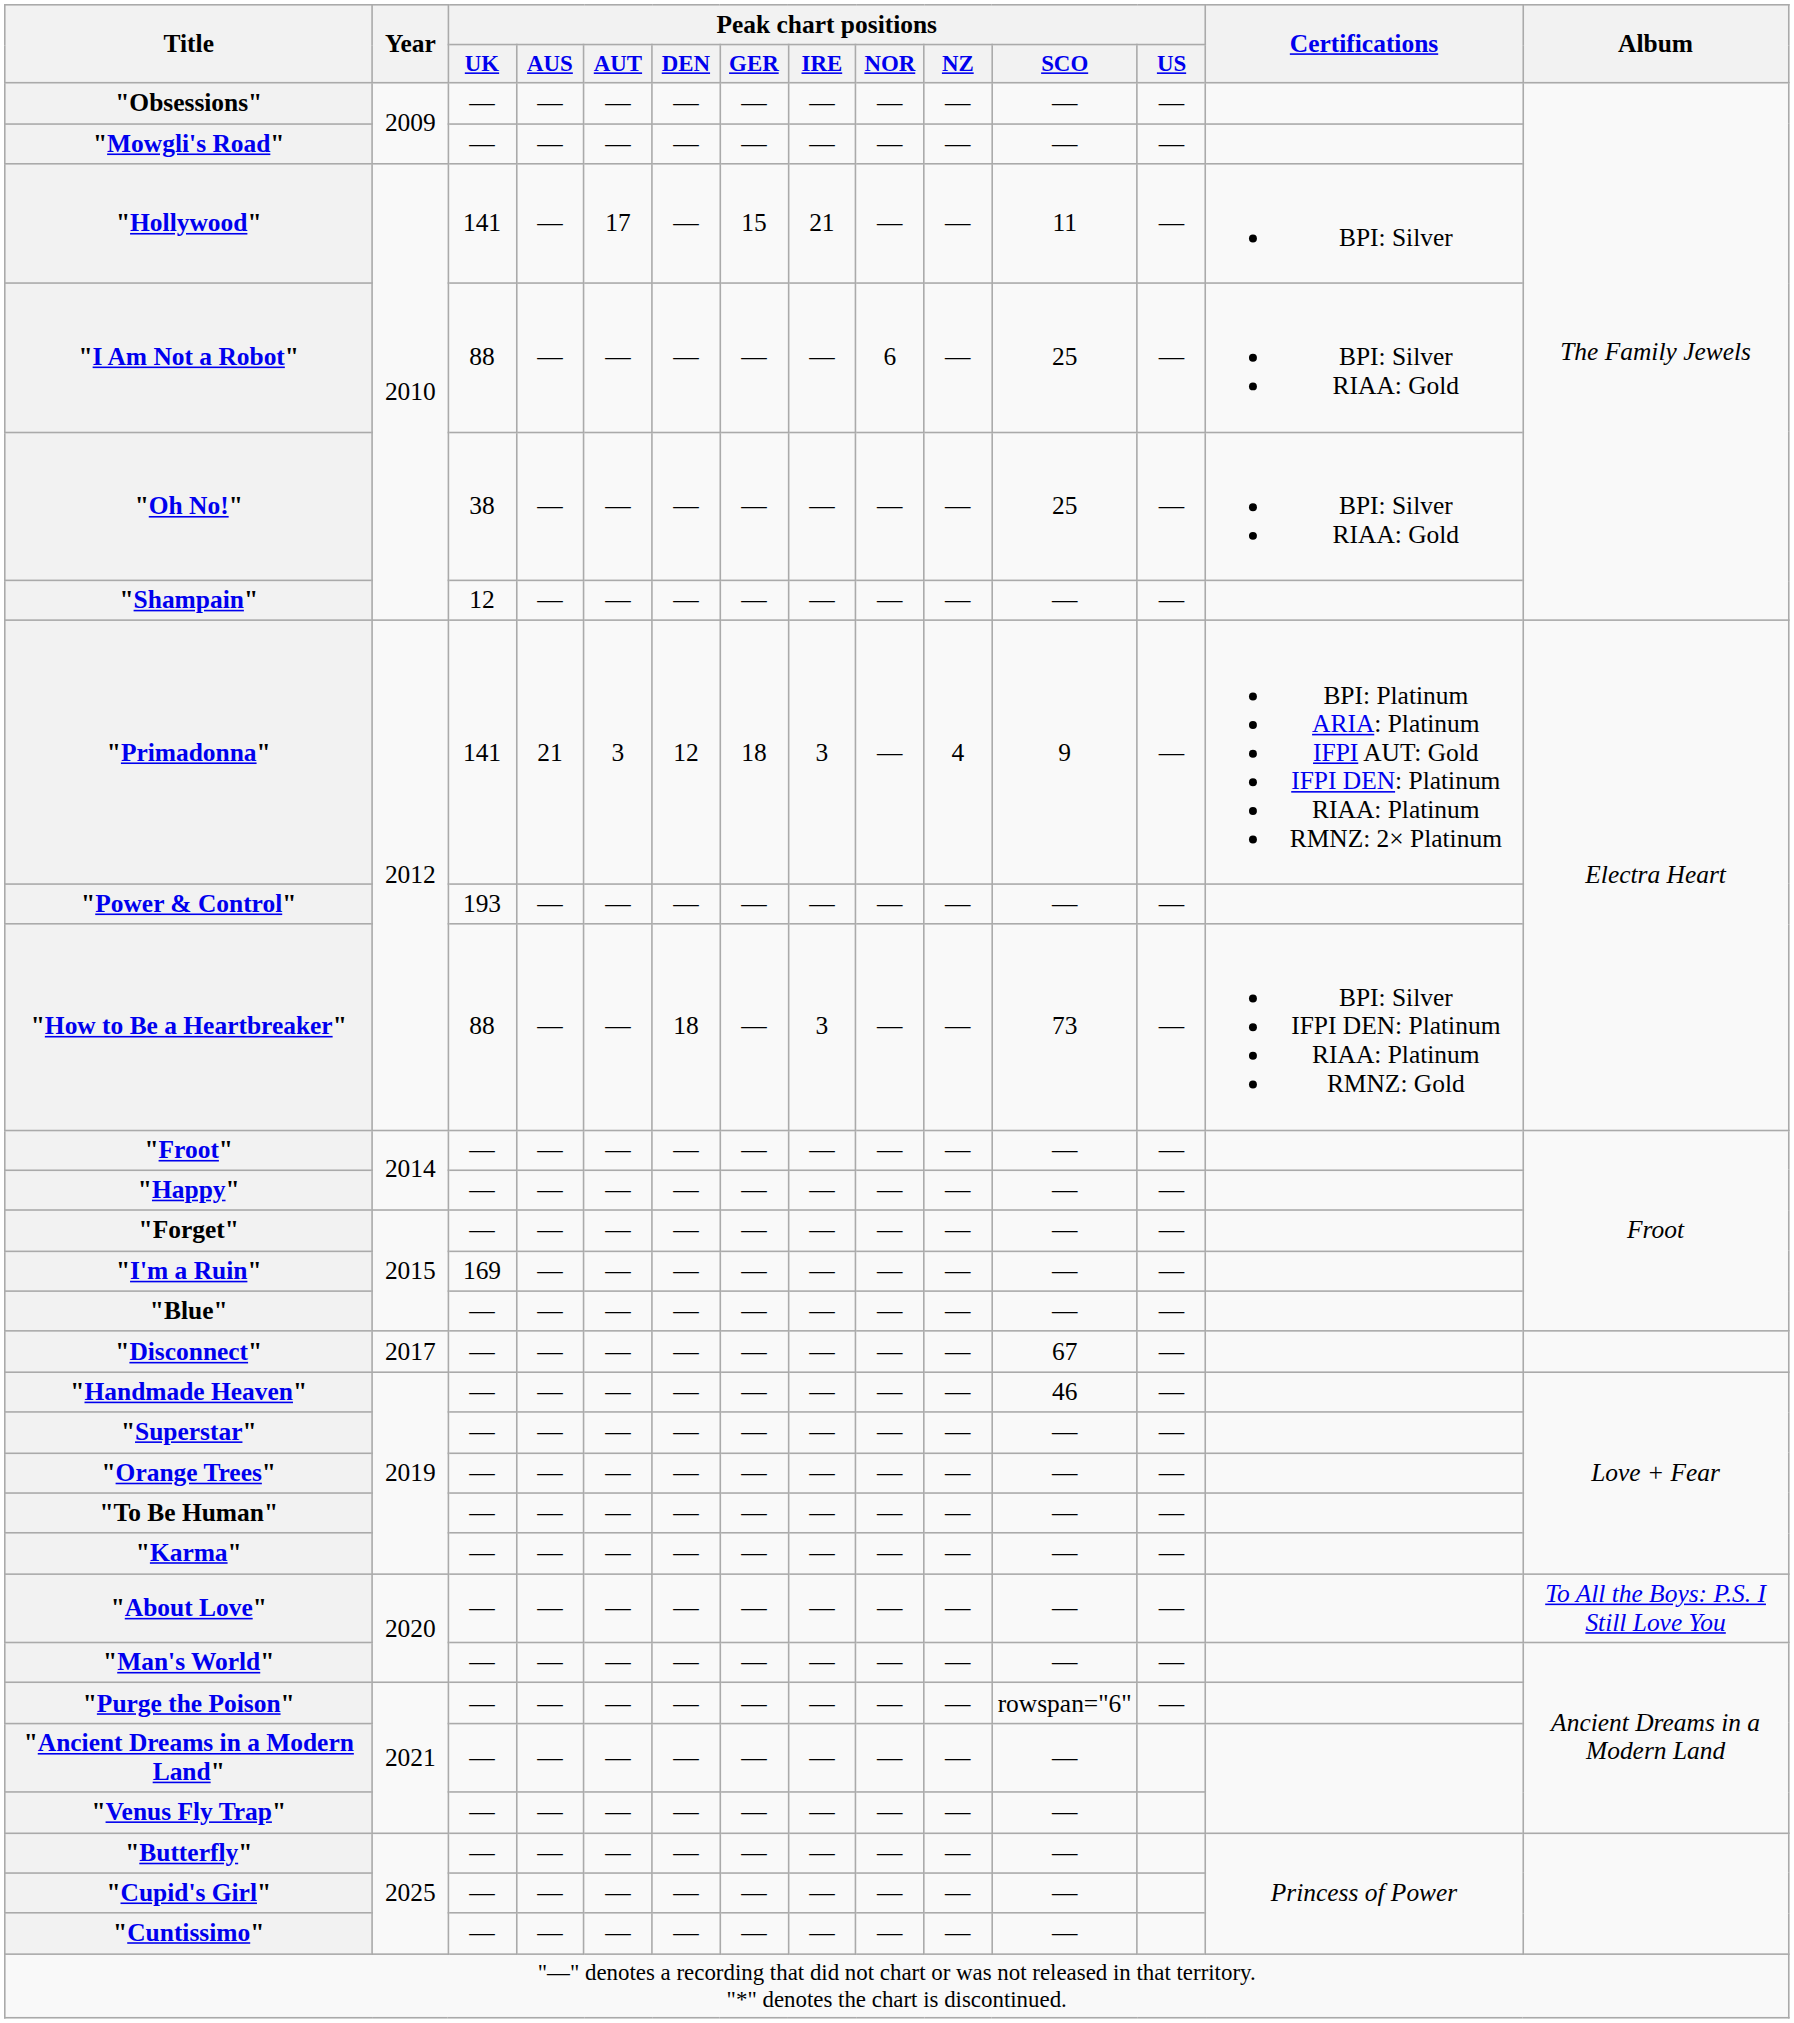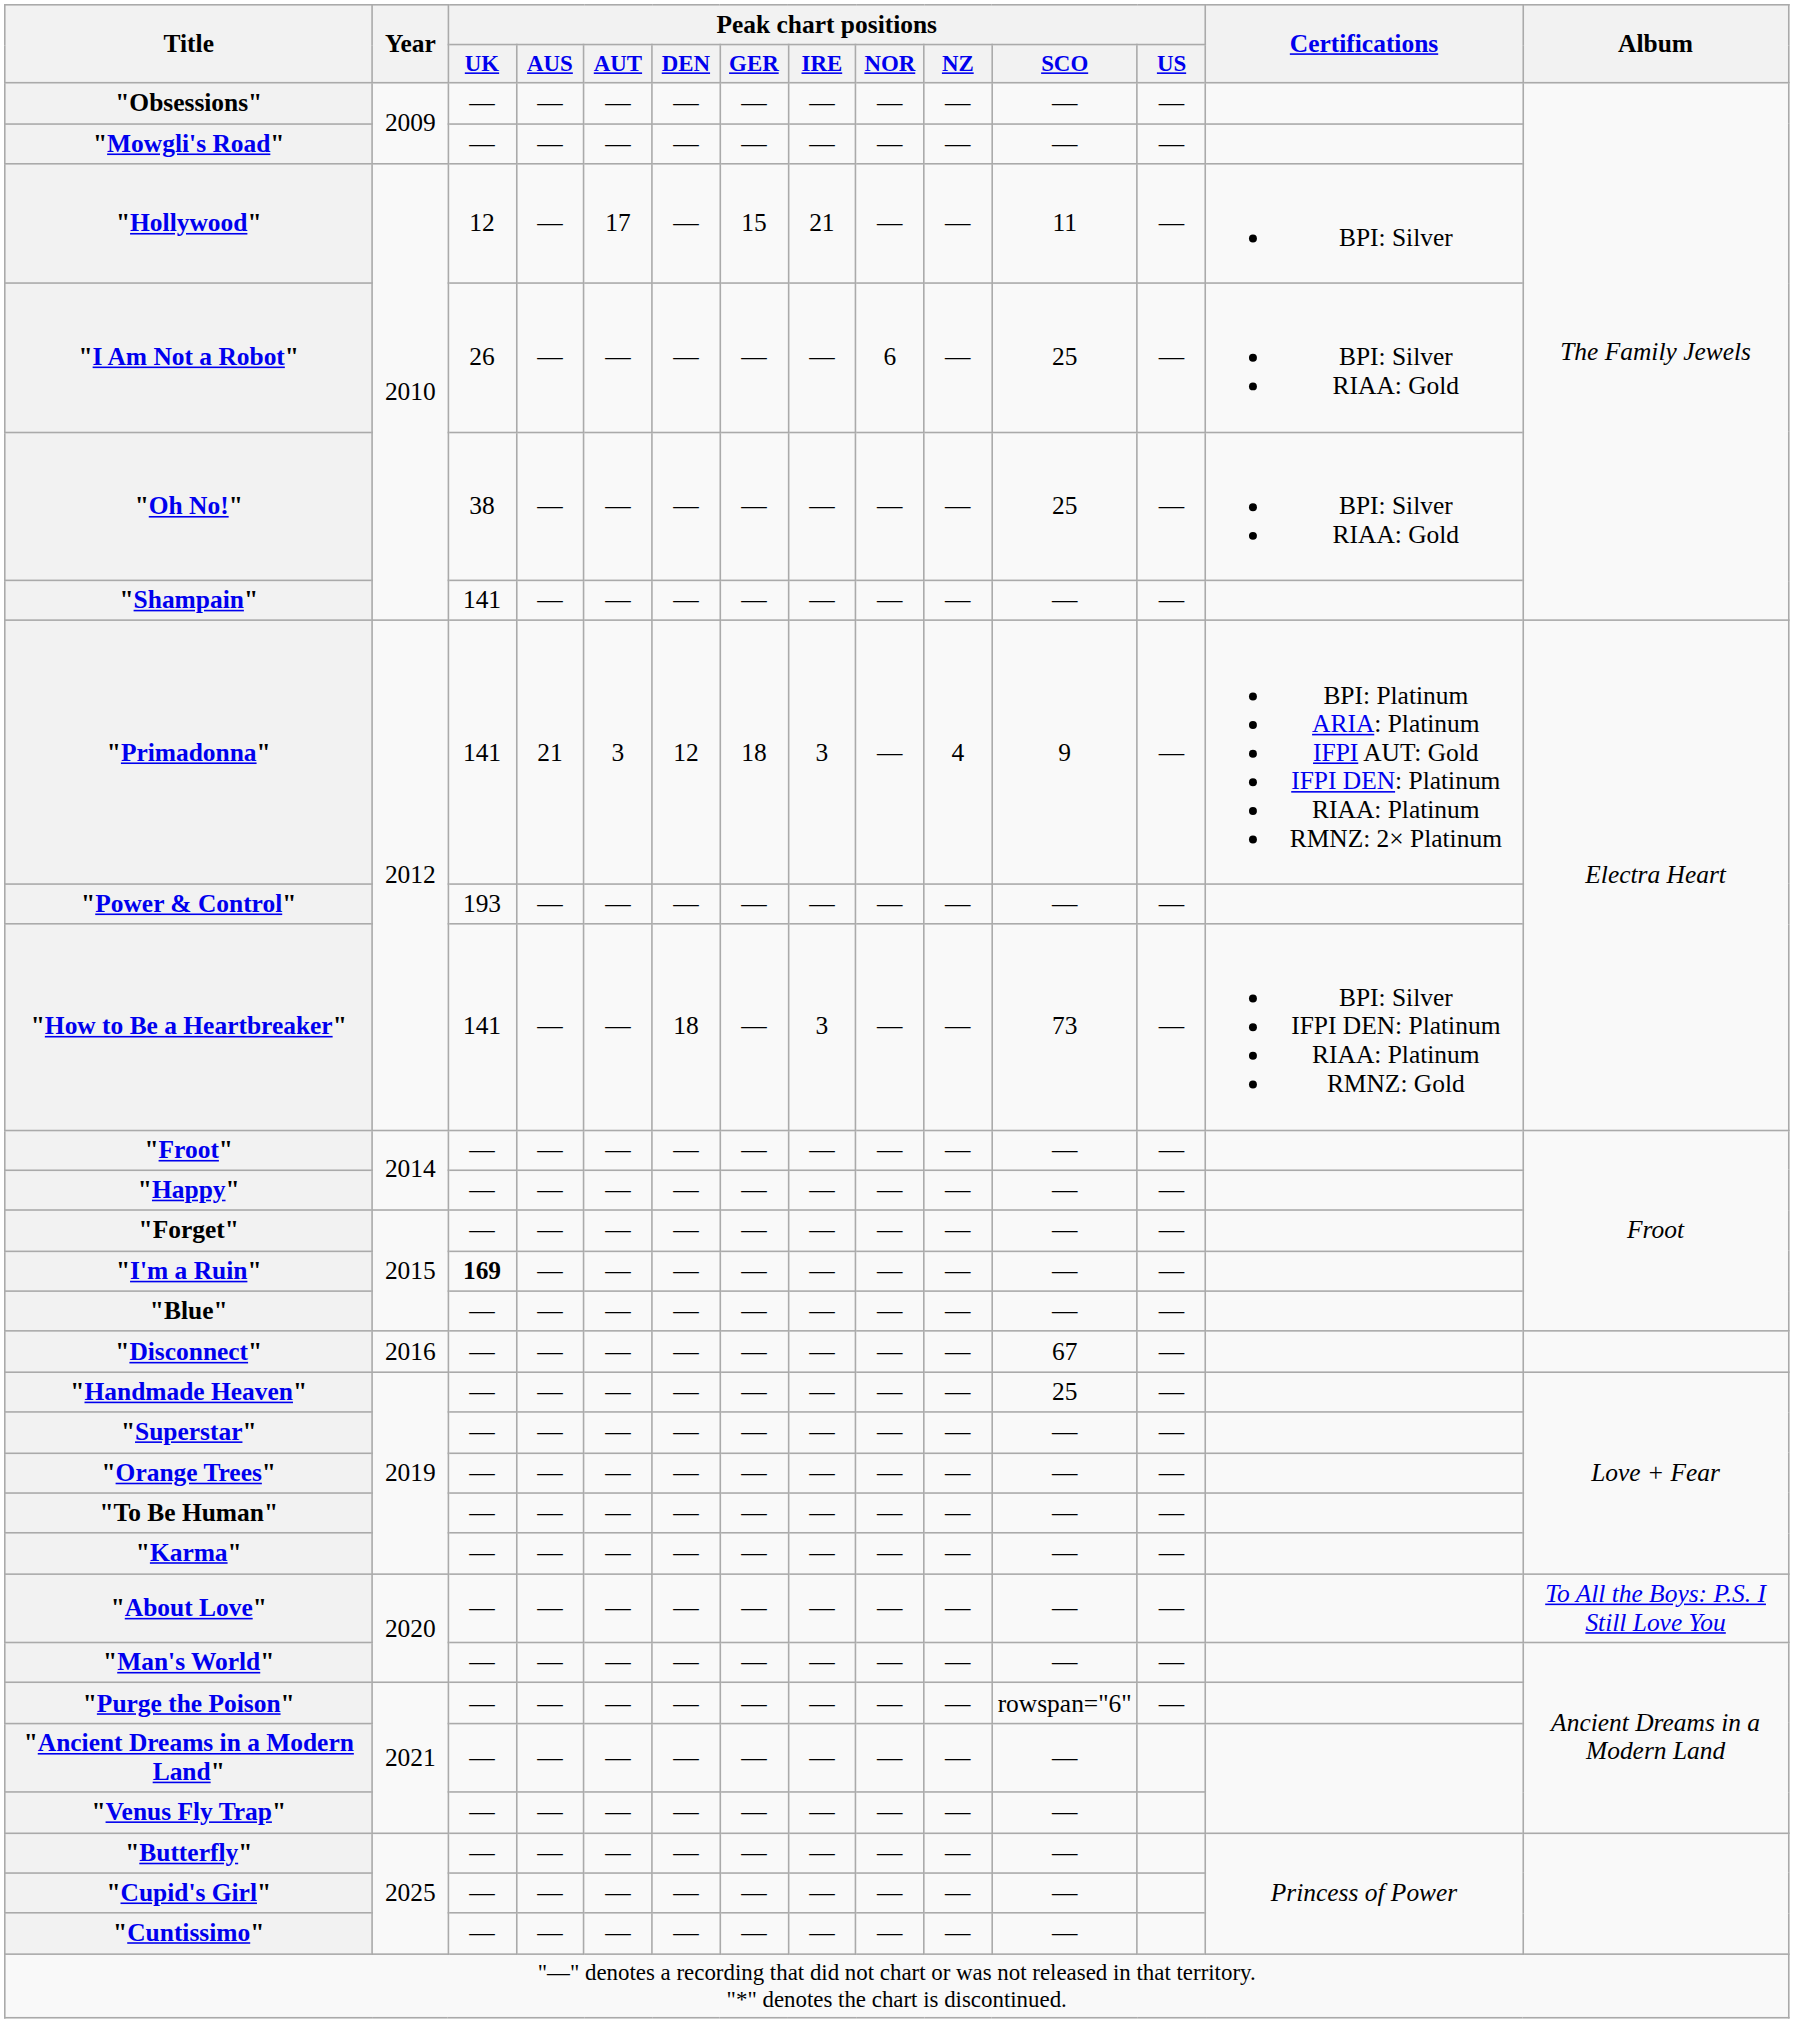(482, 223) 141 -> (482, 223) 12
(482, 357) 88 -> (482, 357) 26
(482, 600) 12 -> (482, 600) 141
(482, 1026) 88 -> (482, 1026) 141
(482, 1270) normal -> (482, 1270) bold
(410, 1351) 2017 -> (410, 1351) 2016
(1065, 1391) 46 -> (1065, 1391) 25
